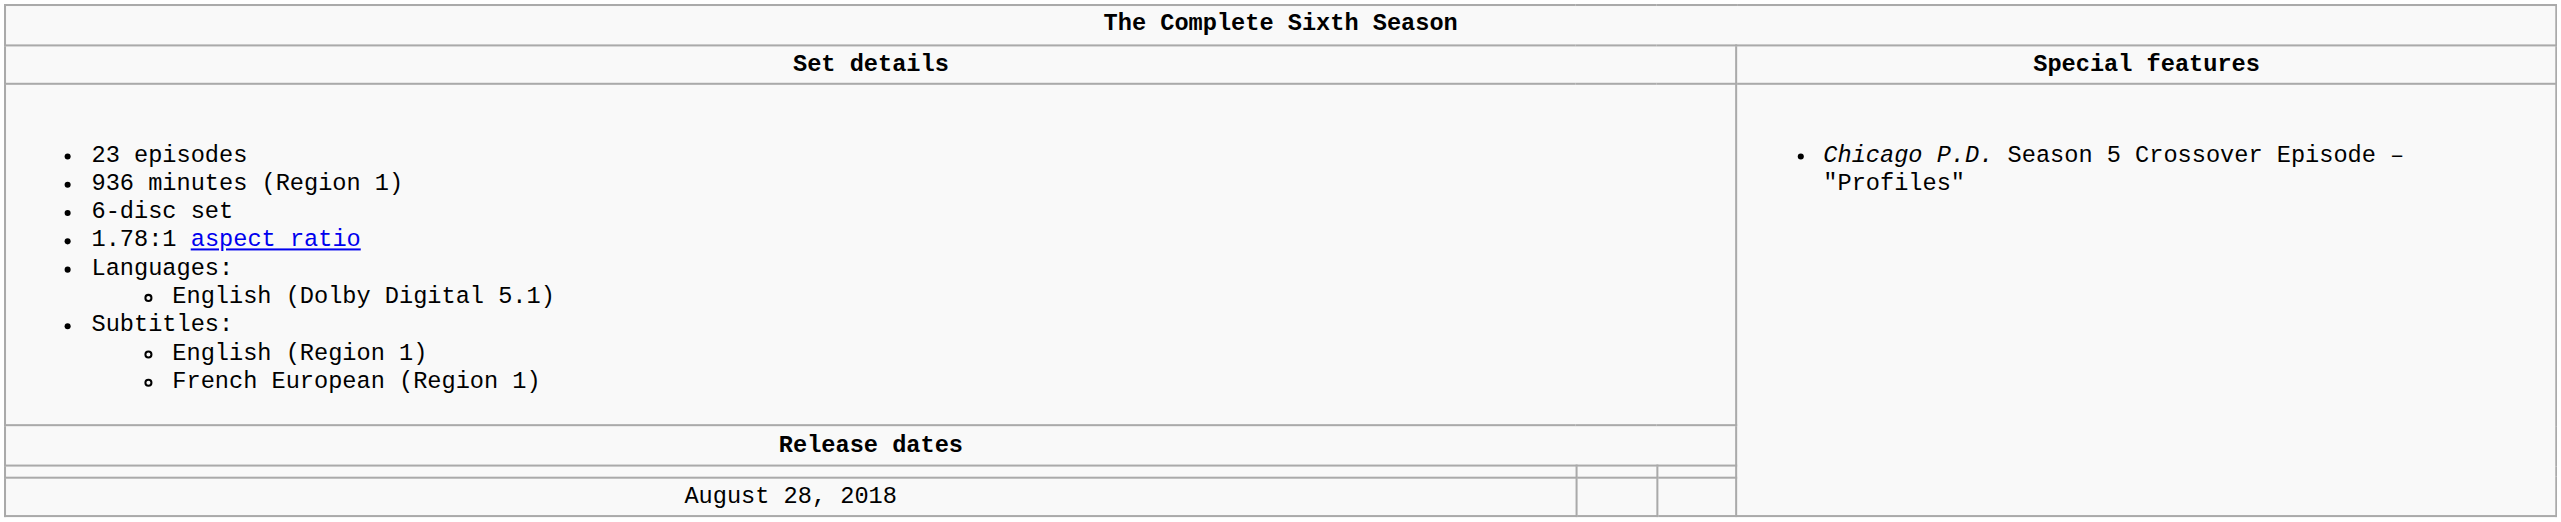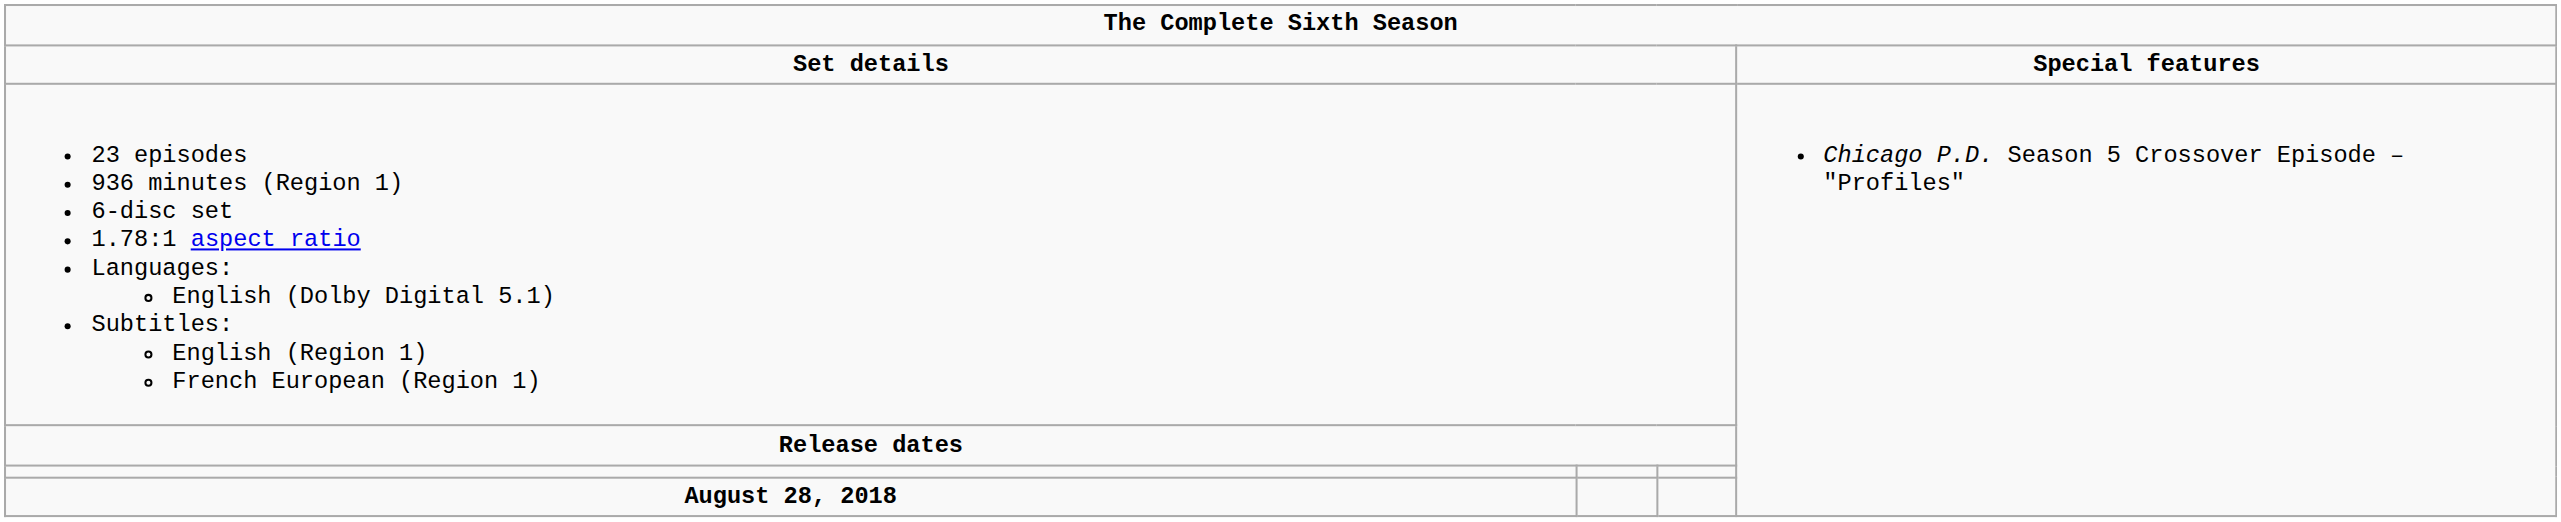(791, 497) normal -> (791, 497) bold
